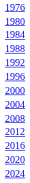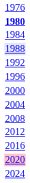(15, 21) normal -> (15, 21) bold
(15, 49) no background -> (15, 49) lavender background
(15, 160) no background -> (15, 160) pink background
